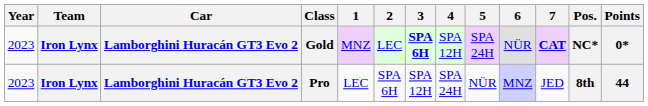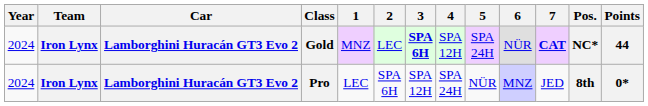(21, 44) 2023 -> (21, 44) 2024
(622, 44) 0* -> (622, 44) 44
(21, 82) 2023 -> (21, 82) 2024
(622, 82) 44 -> (622, 82) 0*
